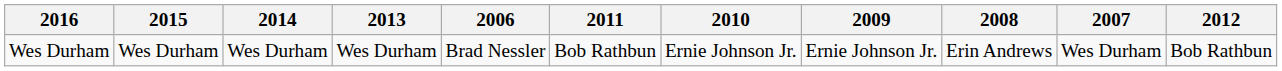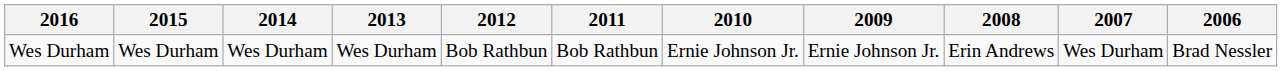columns swapped: (1221, 19) <-> (495, 19)
